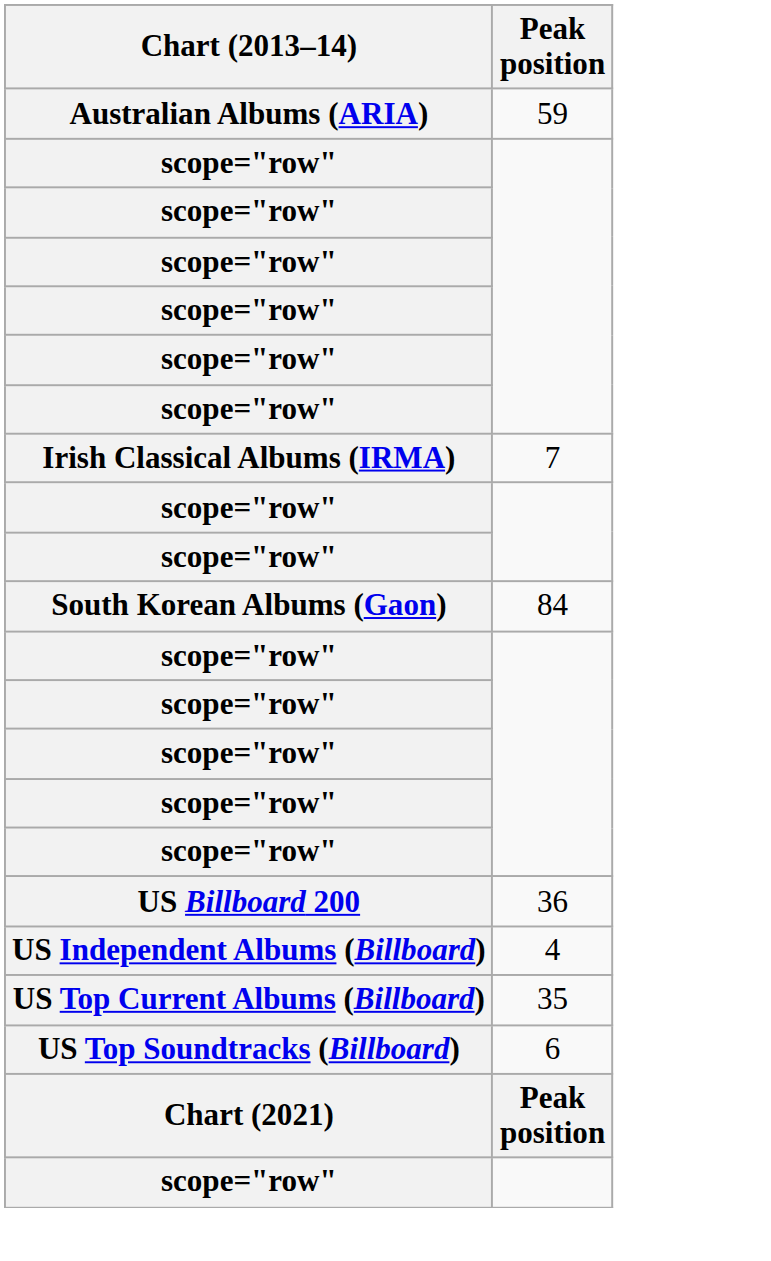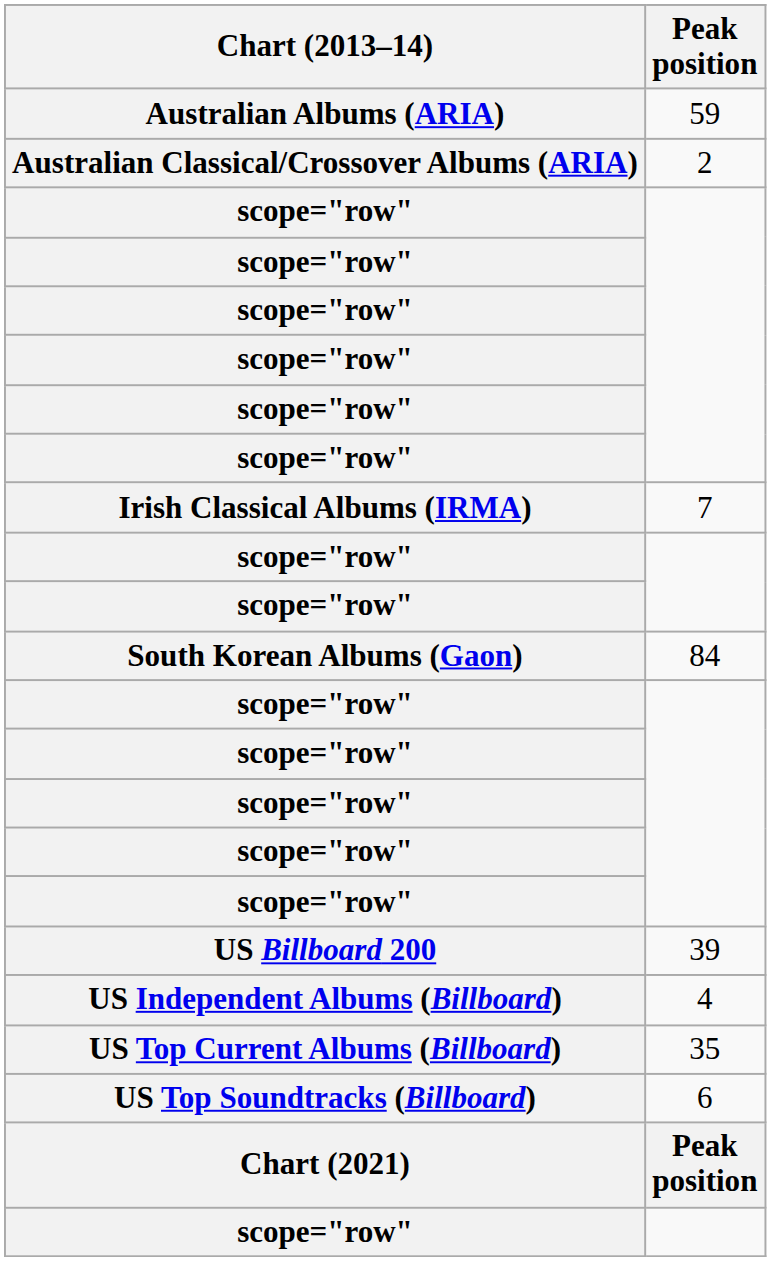+ row: (325, 162)
(553, 900) 36 -> (705, 950) 39
